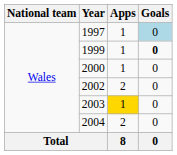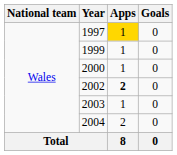(123, 31) no background -> (123, 31) gold background
(155, 31) lightblue background -> (155, 31) no background
(155, 50) bold -> (155, 50) normal
(123, 86) normal -> (123, 86) bold
(123, 104) gold background -> (123, 104) no background
